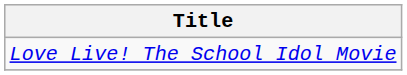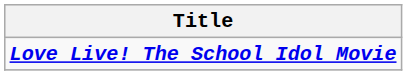(203, 54) normal -> (203, 54) bold
